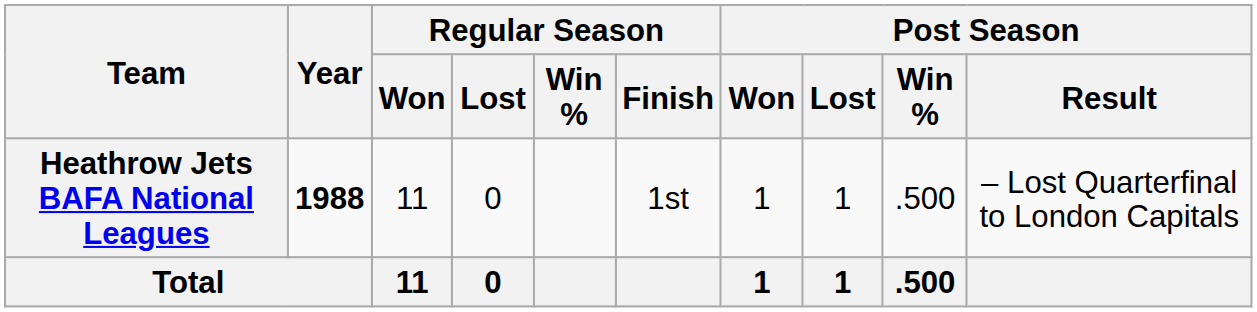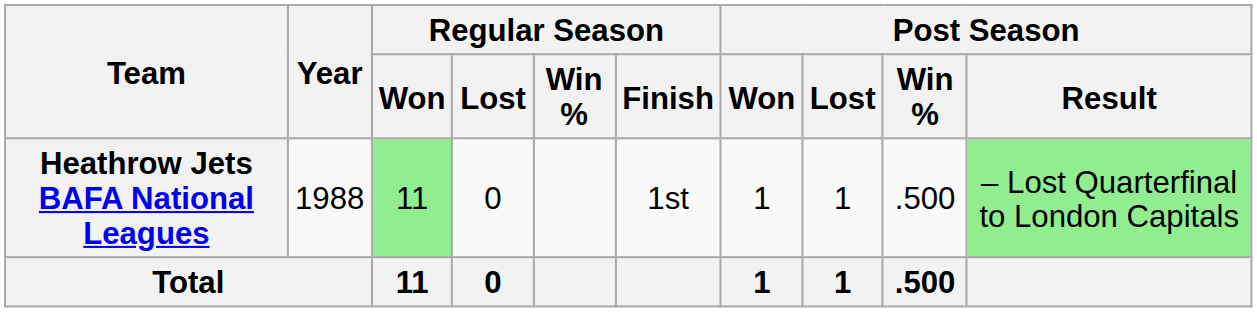(330, 198) bold -> (330, 198) normal
(412, 198) no background -> (412, 198) lightgreen background
(1109, 198) no background -> (1109, 198) lightgreen background
